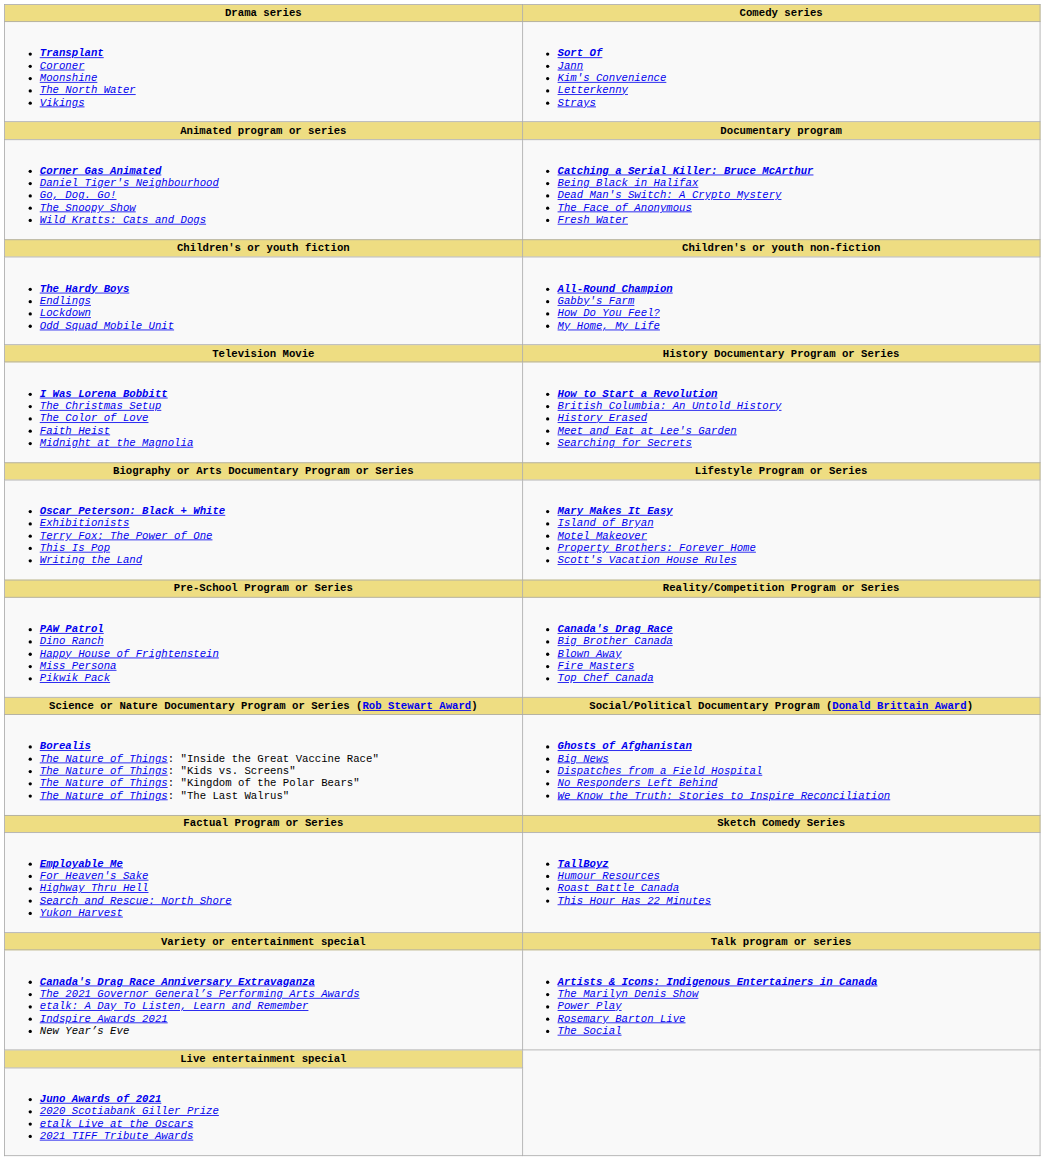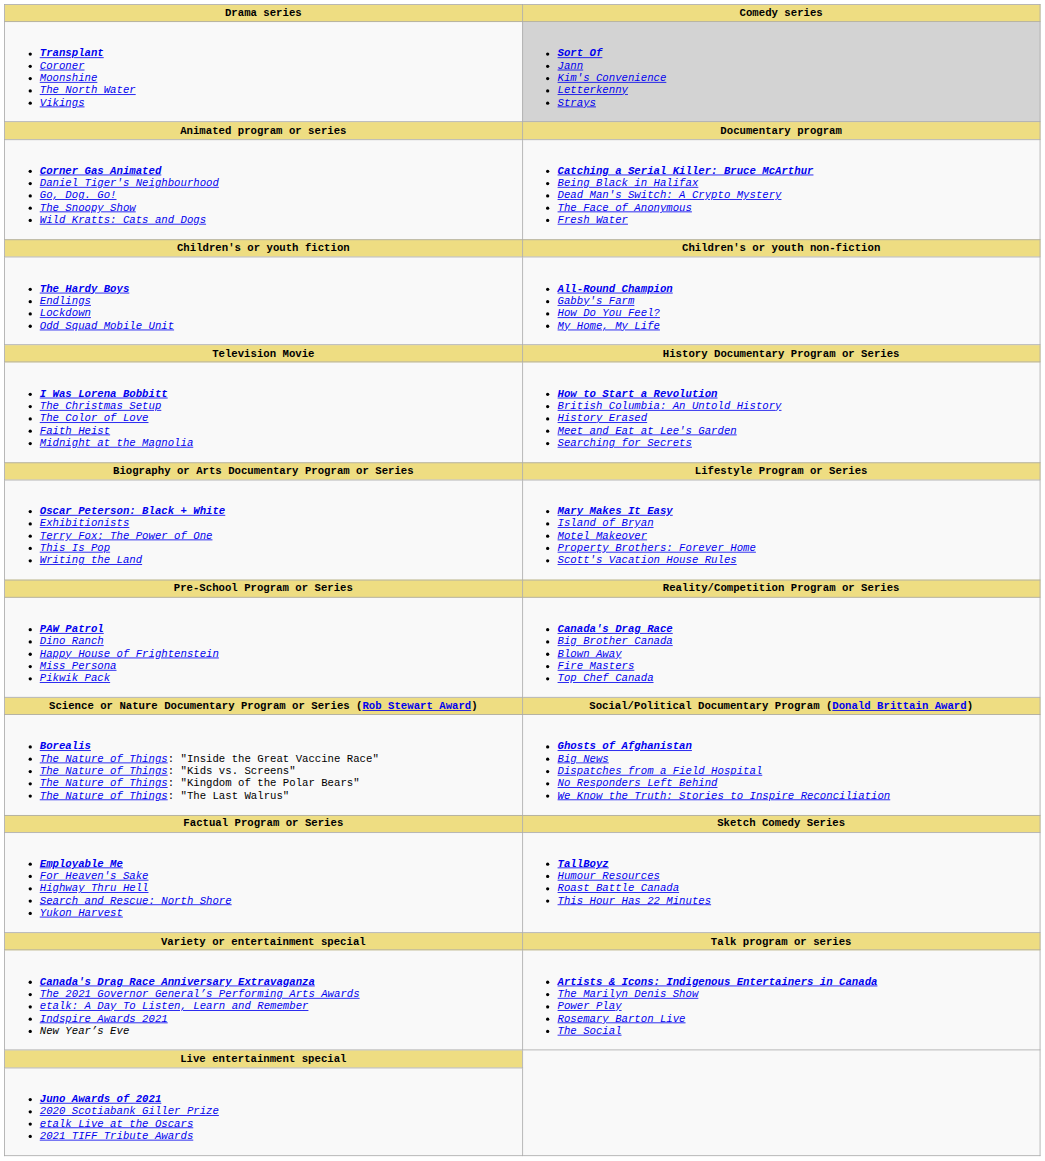(781, 78) no background -> (781, 78) lightgrey background
